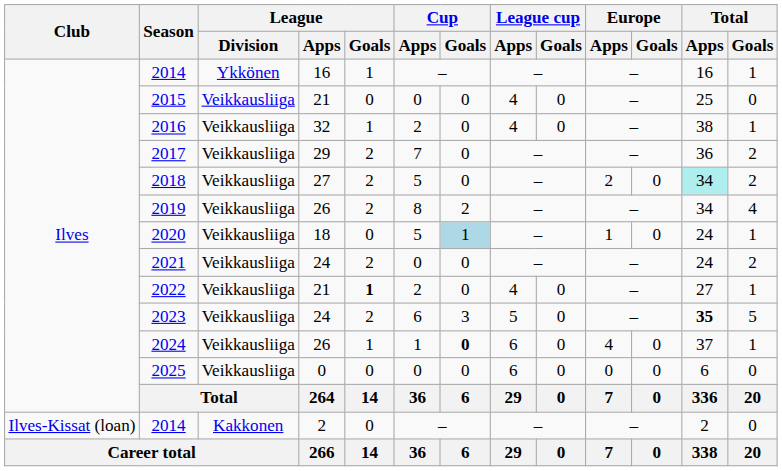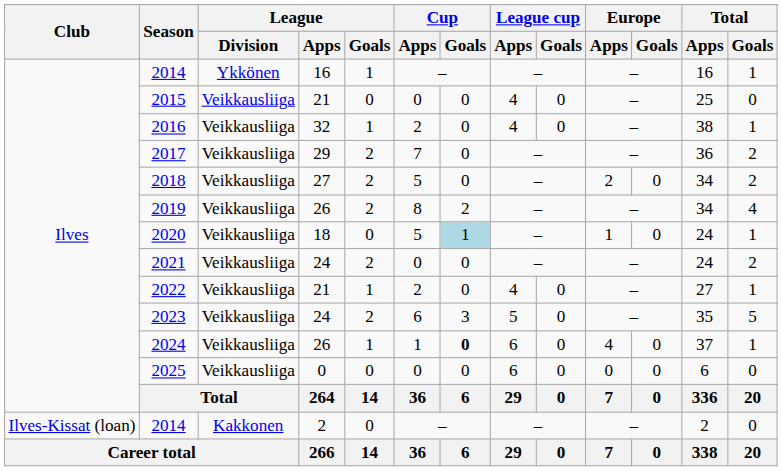(705, 180) paleturquoise background -> (705, 180) no background
(370, 289) bold -> (370, 289) normal
(705, 316) bold -> (705, 316) normal
